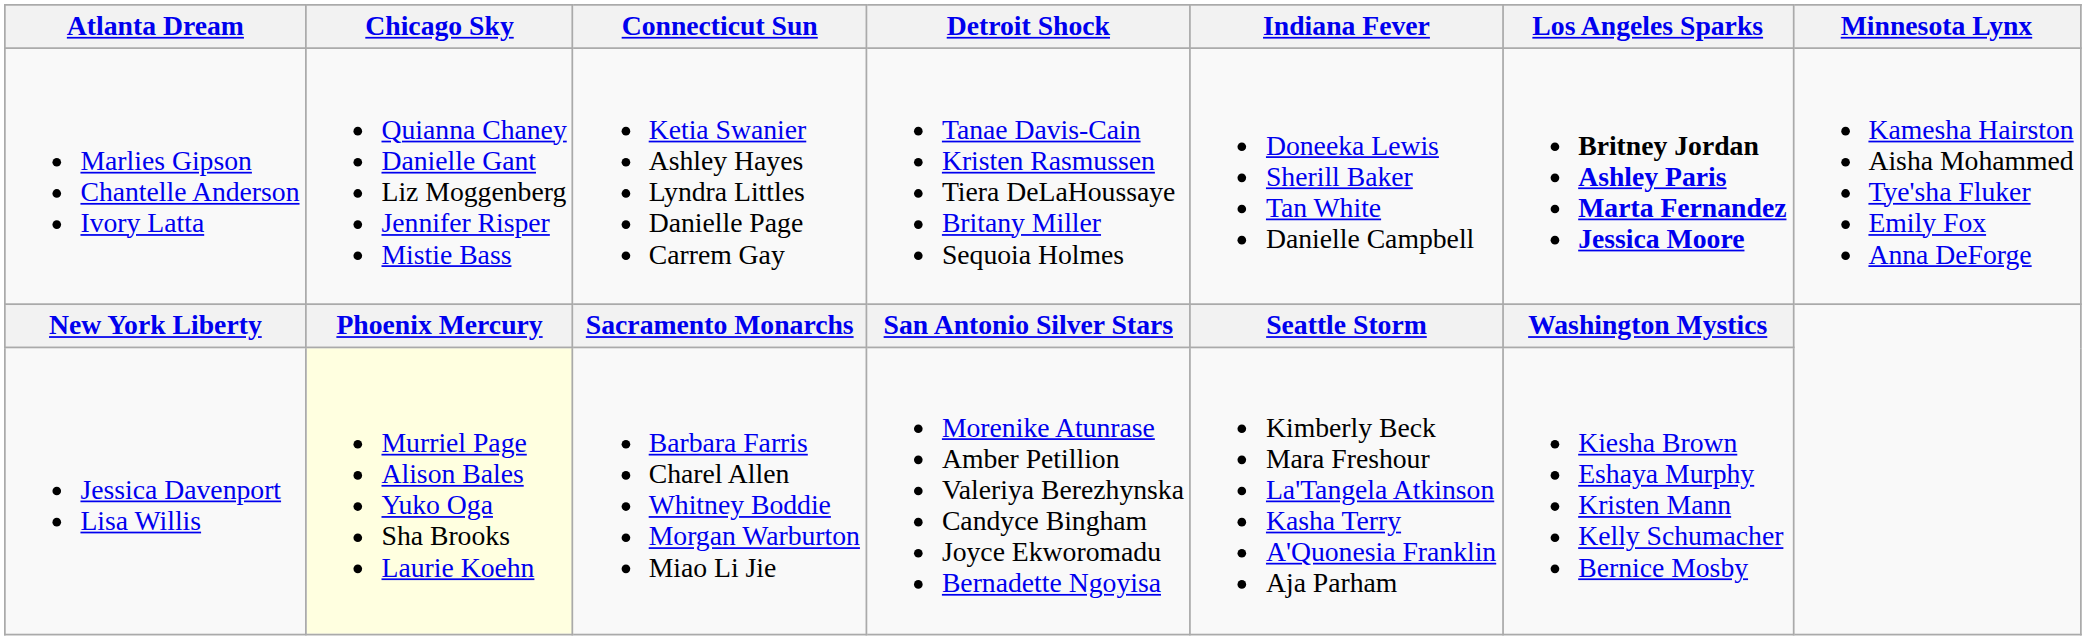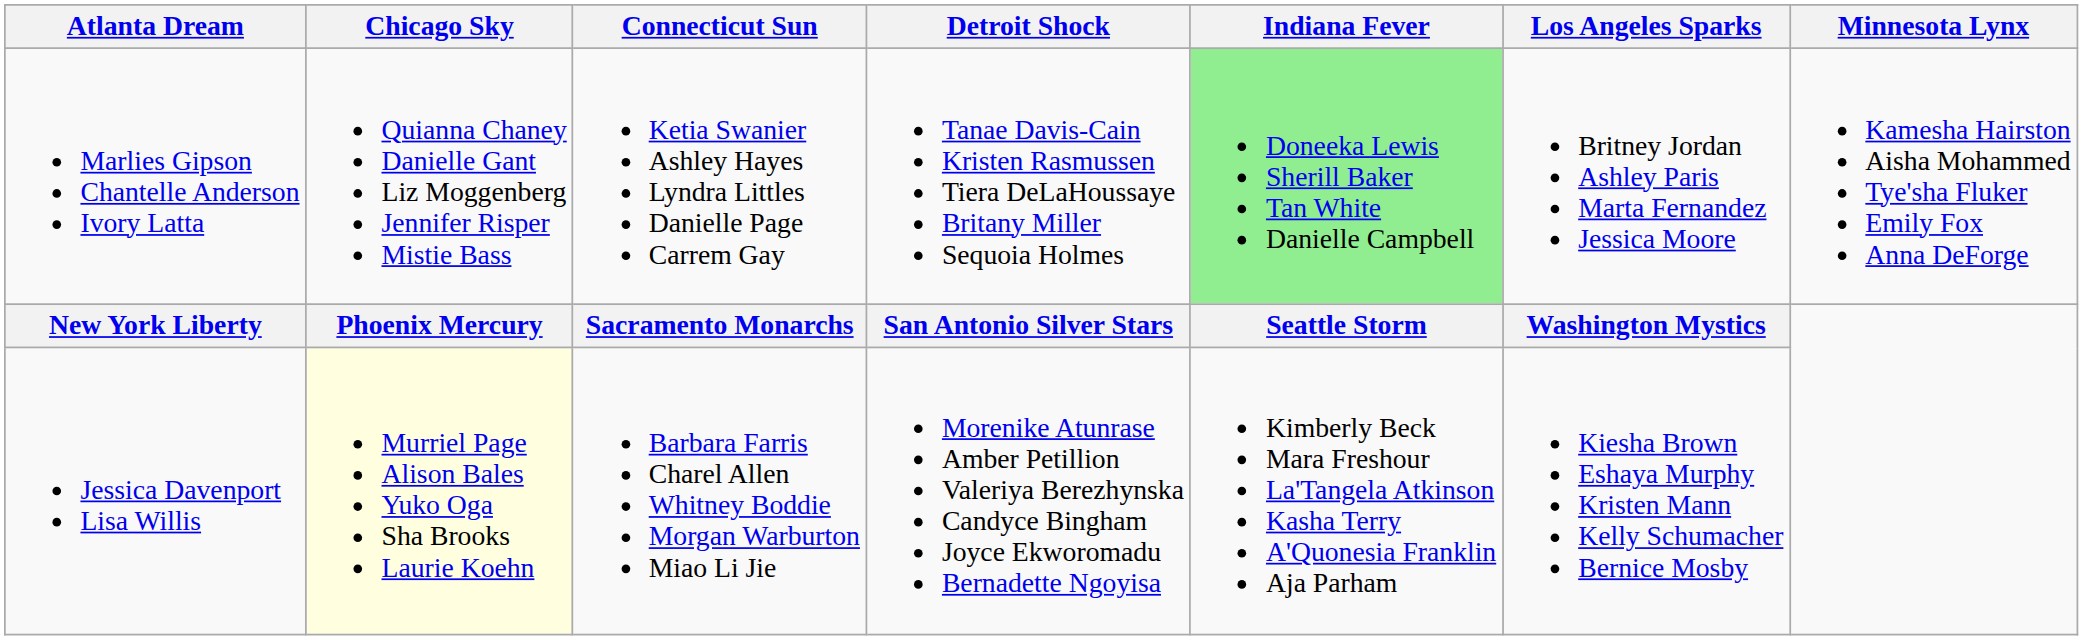(1346, 192) no background -> (1346, 192) lightgreen background
(1648, 192) bold -> (1646, 192) normal
